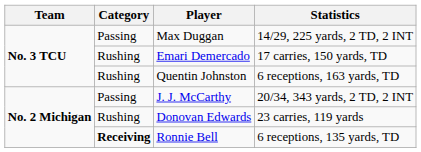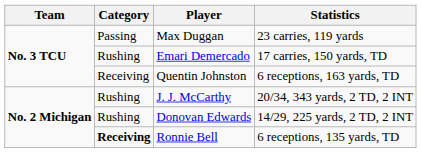(335, 35) 14/29, 225 yards, 2 TD, 2 INT -> (310, 35) 23 carries, 119 yards
(119, 76) Rushing -> (123, 76) Receiving
(117, 96) Passing -> (119, 96) Rushing
(310, 116) 23 carries, 119 yards -> (335, 116) 14/29, 225 yards, 2 TD, 2 INT
